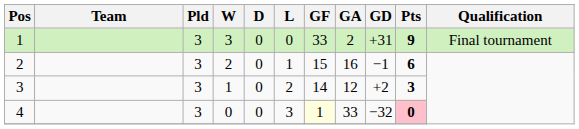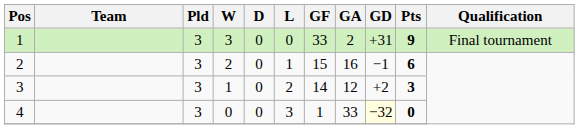(320, 111) lightyellow background -> (320, 111) no background
(381, 111) no background -> (381, 111) lightyellow background
(411, 111) pink background -> (411, 111) no background
